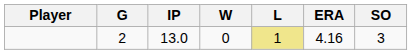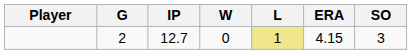(174, 37) 13.0 -> (174, 37) 12.7
(329, 37) 4.16 -> (329, 37) 4.15
